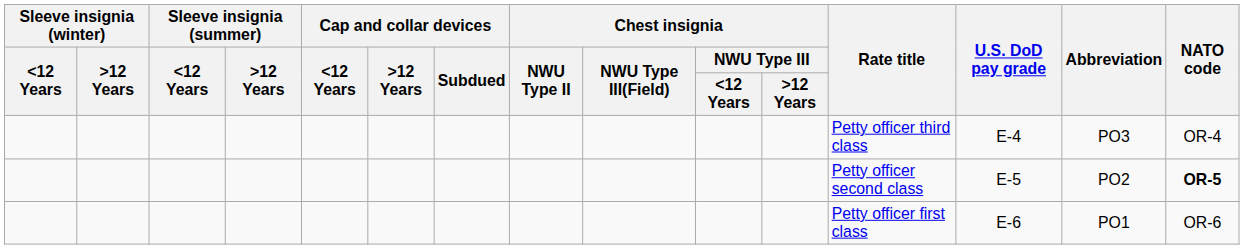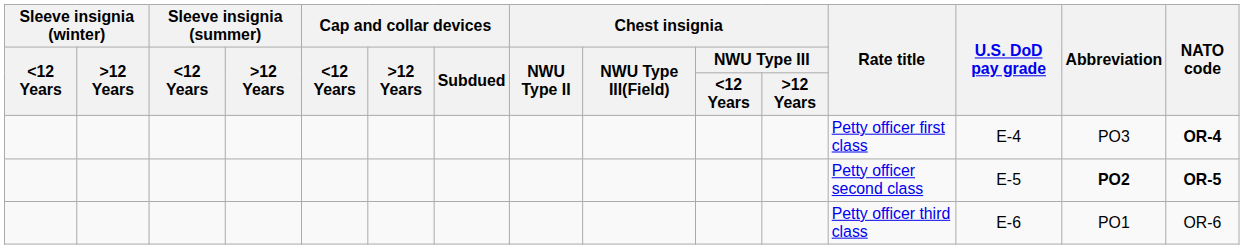(891, 136) Petty officer third class -> (888, 136) Petty officer first class
(1202, 136) normal -> (1202, 136) bold
(1114, 179) normal -> (1114, 179) bold
(888, 222) Petty officer first class -> (891, 222) Petty officer third class
